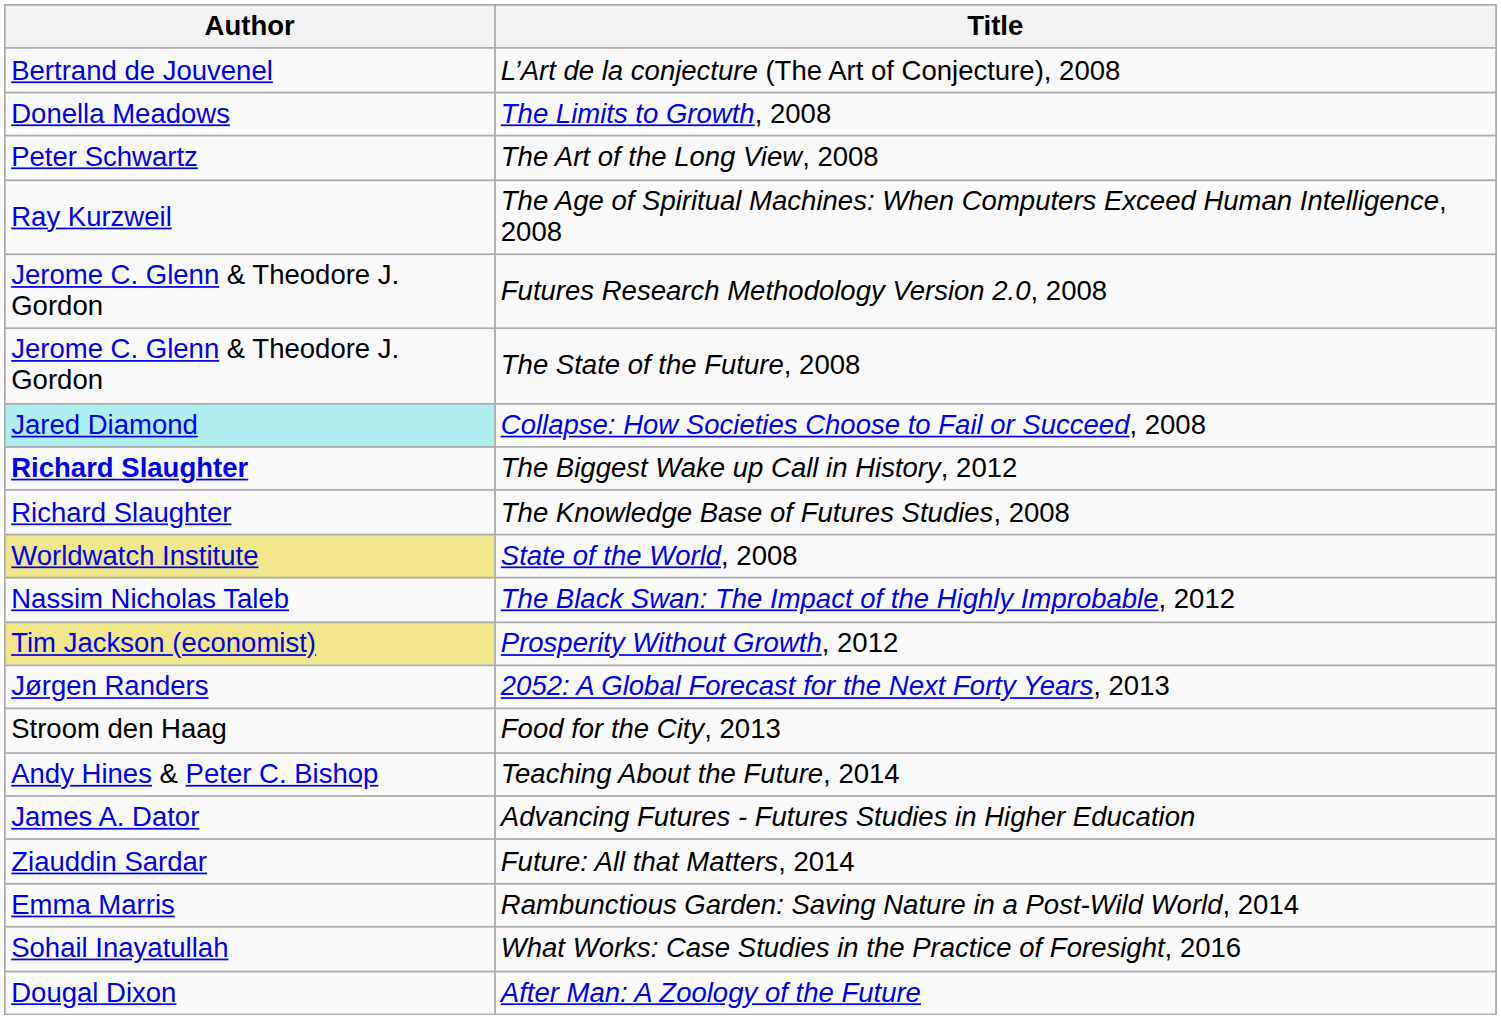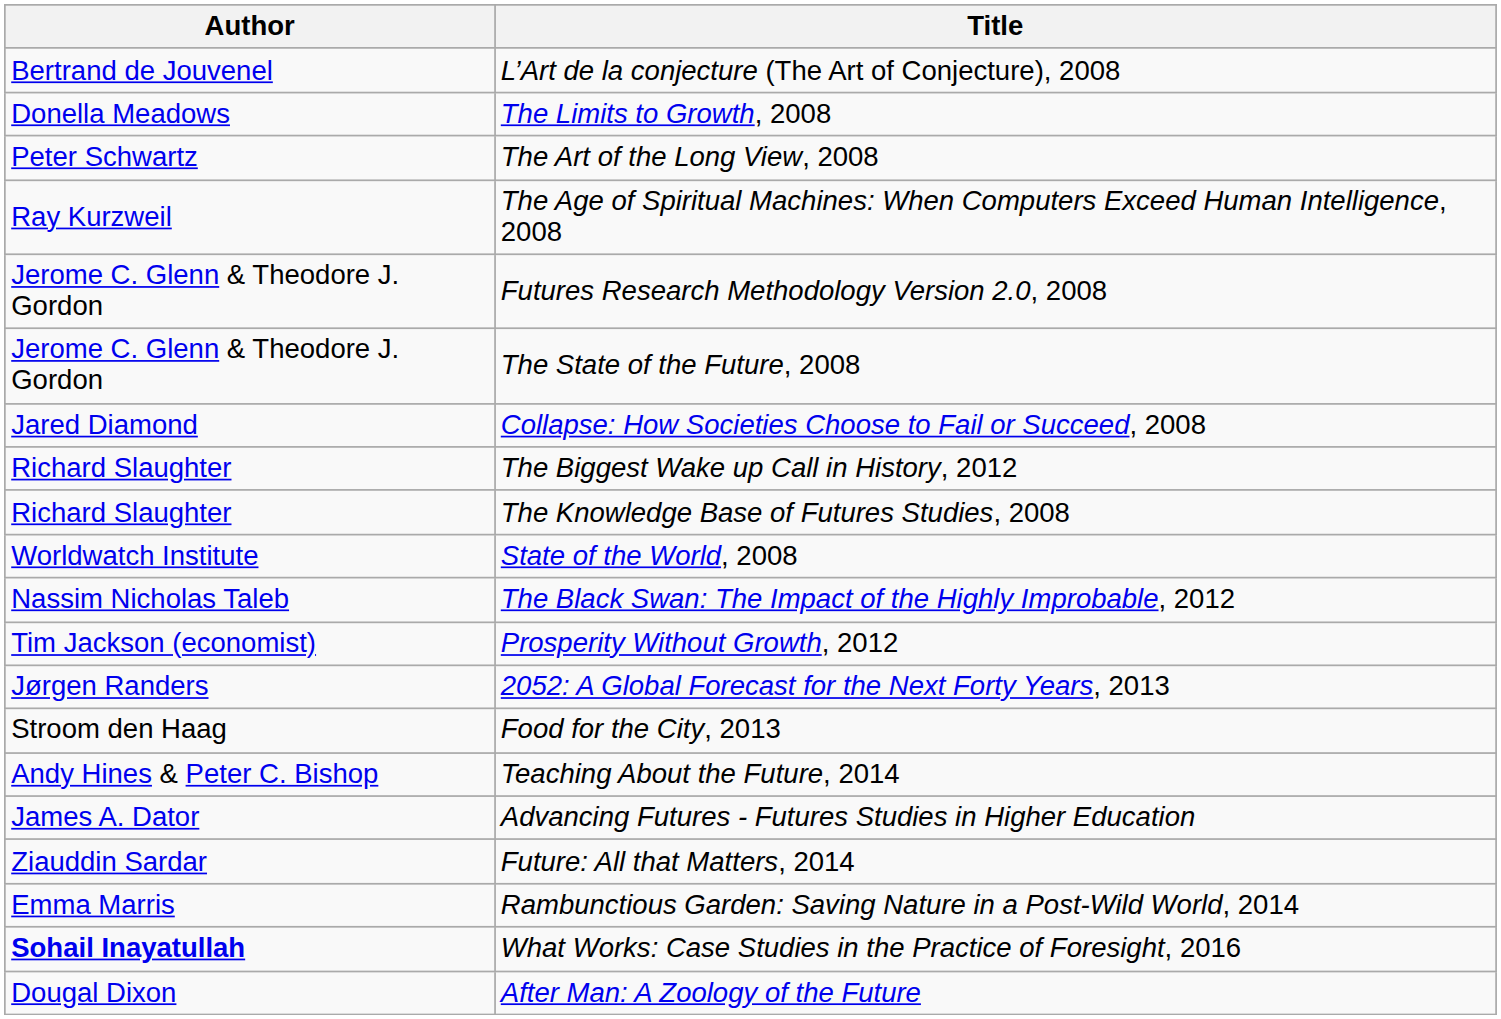(105, 424) paleturquoise background -> (105, 424) no background
(130, 468) bold -> (121, 468) normal
(135, 555) khaki background -> (135, 555) no background
(164, 642) khaki background -> (164, 642) no background
(120, 948) normal -> (128, 948) bold
